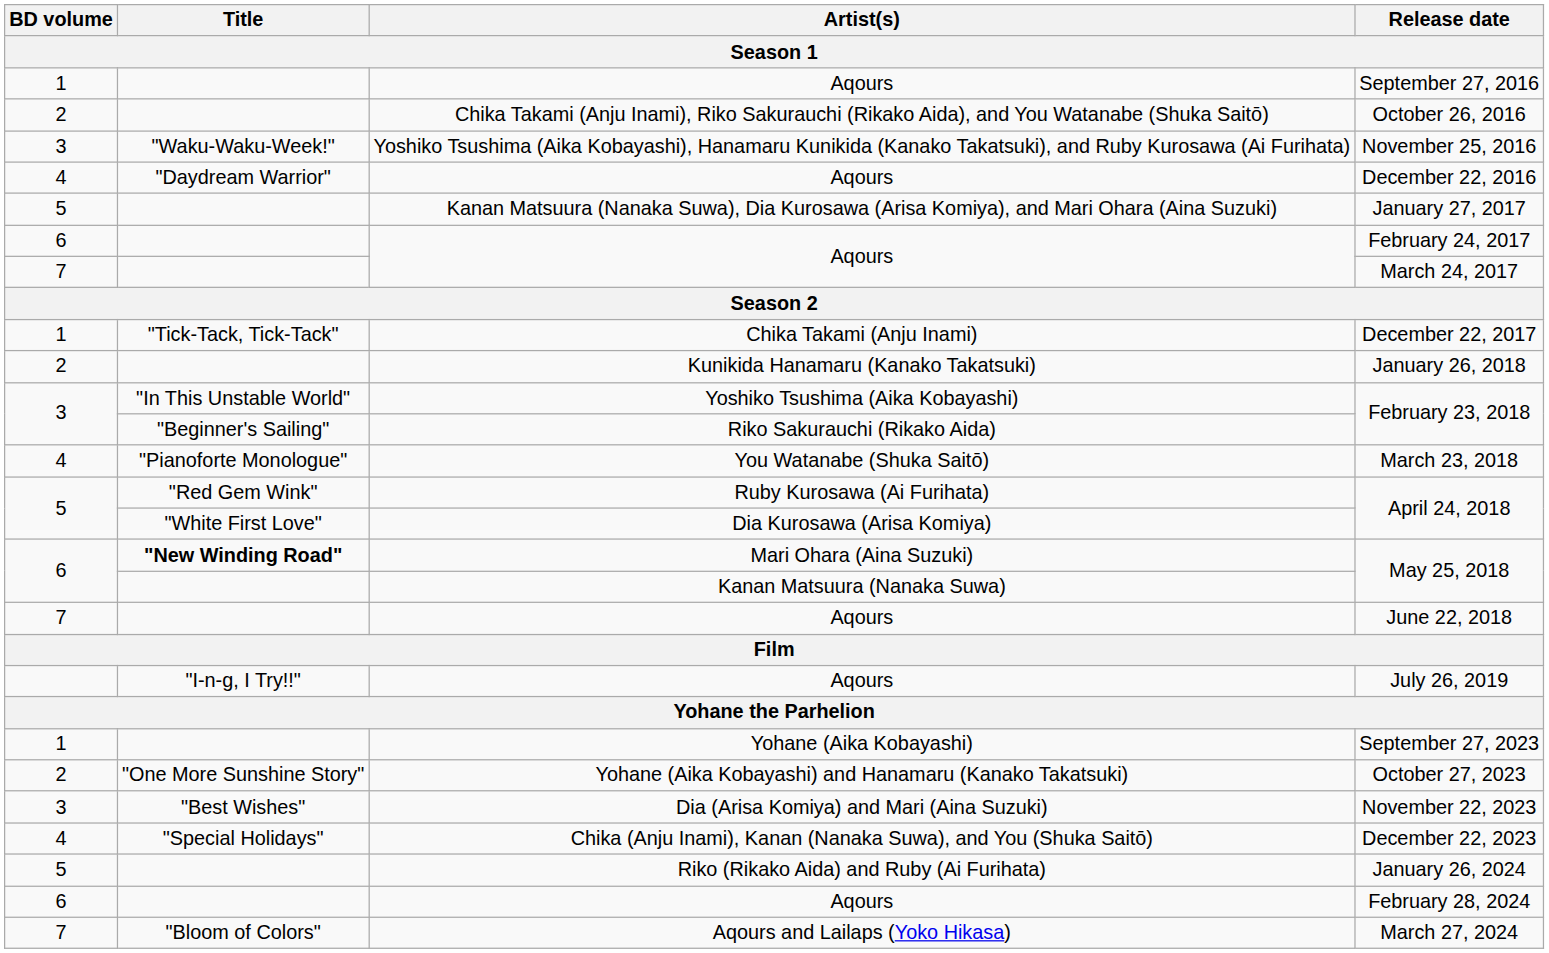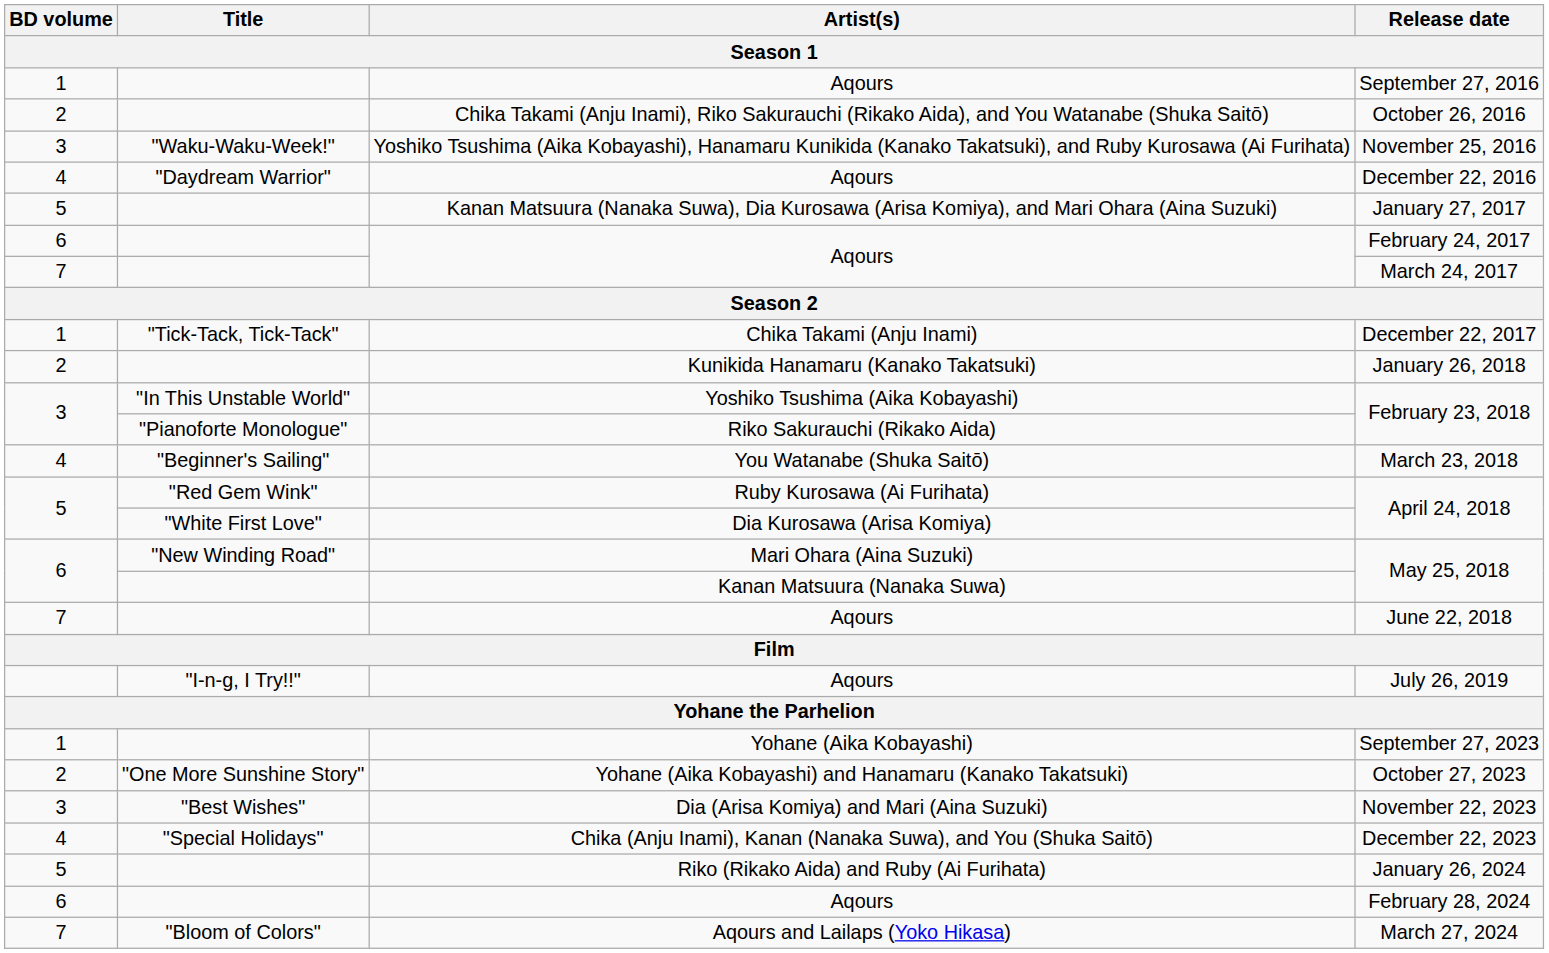(243, 429) "Beginner's Sailing" -> (243, 429) "Pianoforte Monologue"
(243, 460) "Pianoforte Monologue" -> (243, 460) "Beginner's Sailing"
(243, 555) bold -> (243, 555) normal
